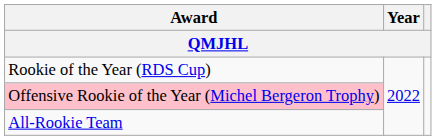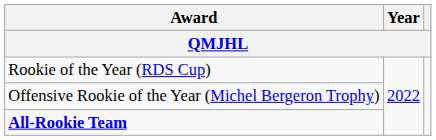(194, 95) pink background -> (194, 95) no background
(65, 122) normal -> (68, 122) bold
